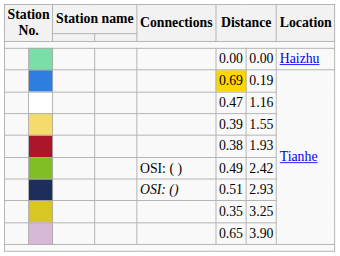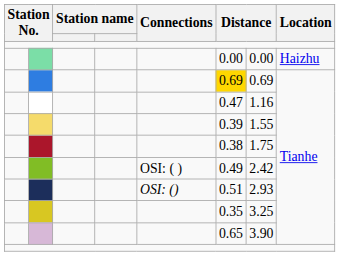(261, 80) 0.19 -> (261, 80) 0.69
(261, 146) 1.93 -> (261, 146) 1.75
